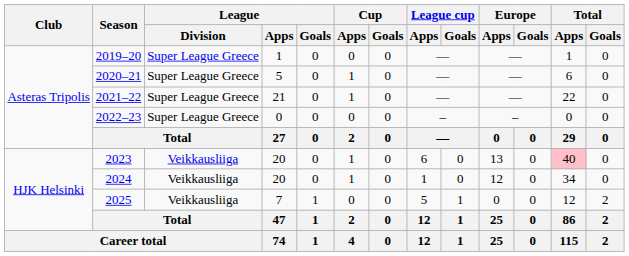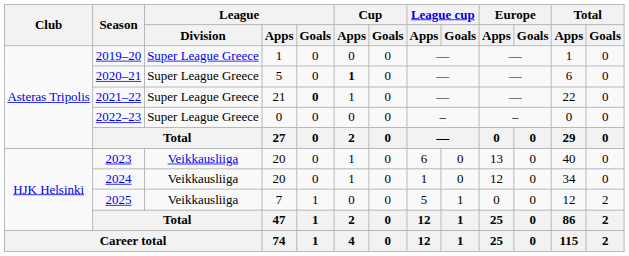(352, 76) normal -> (352, 76) bold
(315, 96) normal -> (315, 96) bold
(569, 158) pink background -> (569, 158) no background
